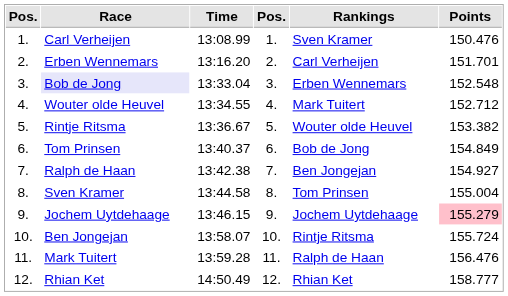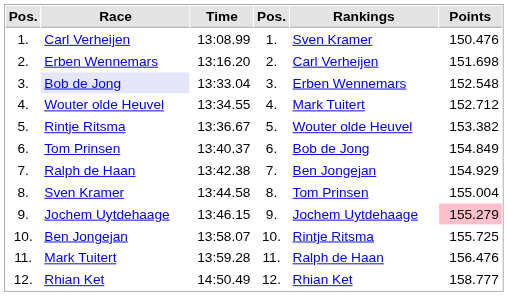(474, 61) 151.701 -> (474, 61) 151.698
(474, 170) 154.927 -> (474, 170) 154.929
(474, 236) 155.724 -> (474, 236) 155.725
